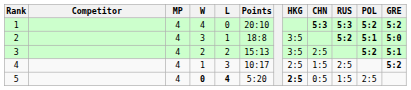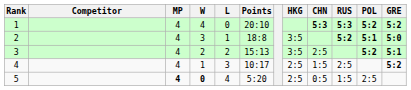(178, 79) normal -> (178, 79) bold
(227, 79) bold -> (227, 79) normal
(295, 79) bold -> (295, 79) normal
